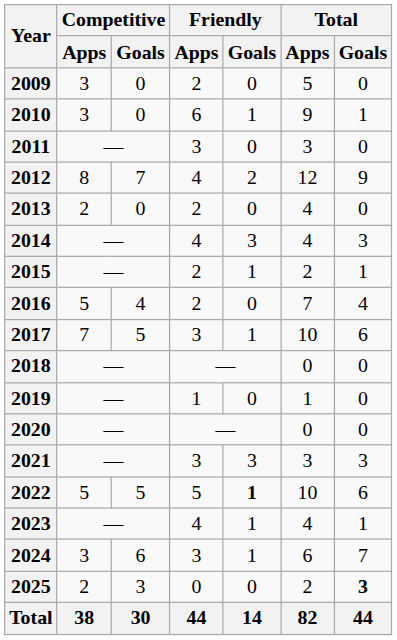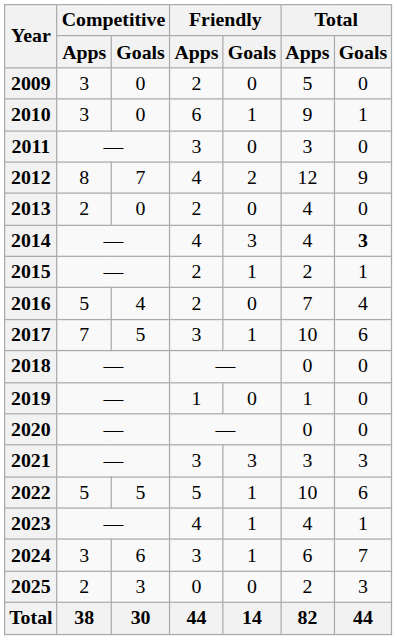(363, 240) normal -> (363, 240) bold
(252, 492) bold -> (252, 492) normal
(363, 586) bold -> (363, 586) normal
